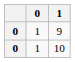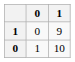(15, 31) 0 -> (15, 31) 1
(37, 31) 1 -> (37, 31) 0
